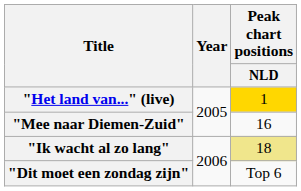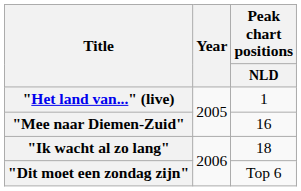(264, 99) gold background -> (264, 99) no background
(264, 148) khaki background -> (264, 148) no background
